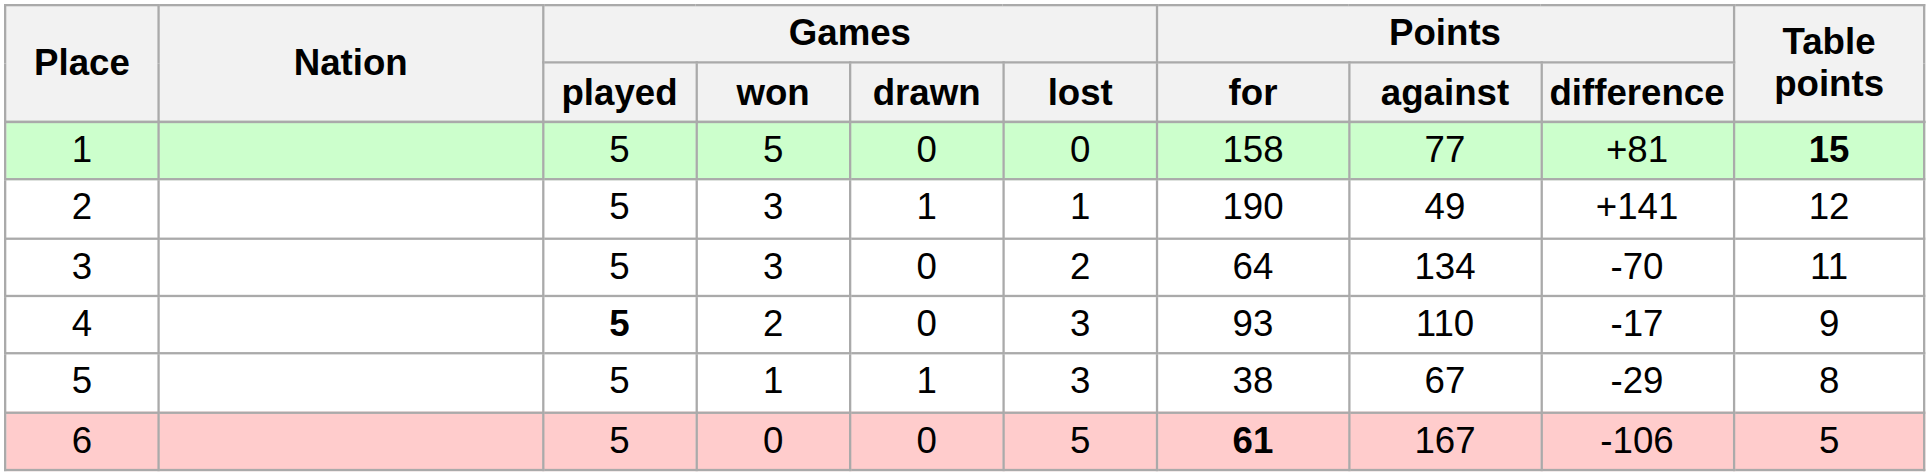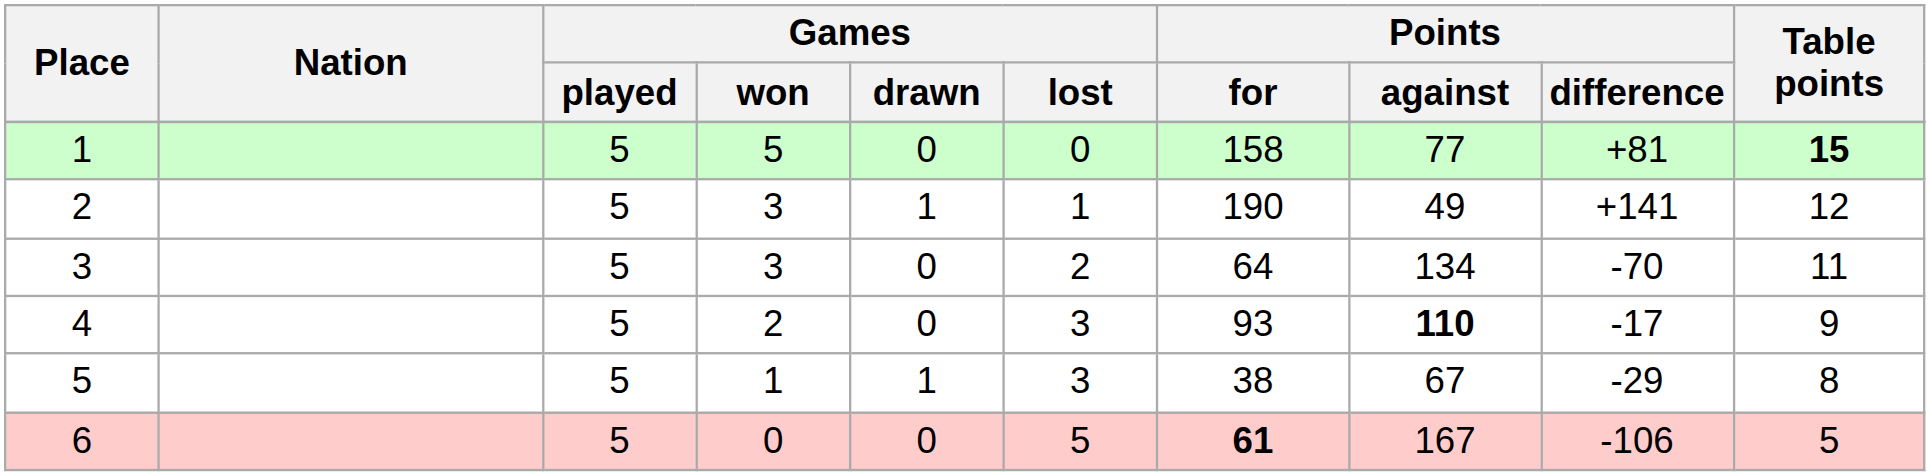(620, 324) bold -> (620, 324) normal
(1445, 324) normal -> (1445, 324) bold
